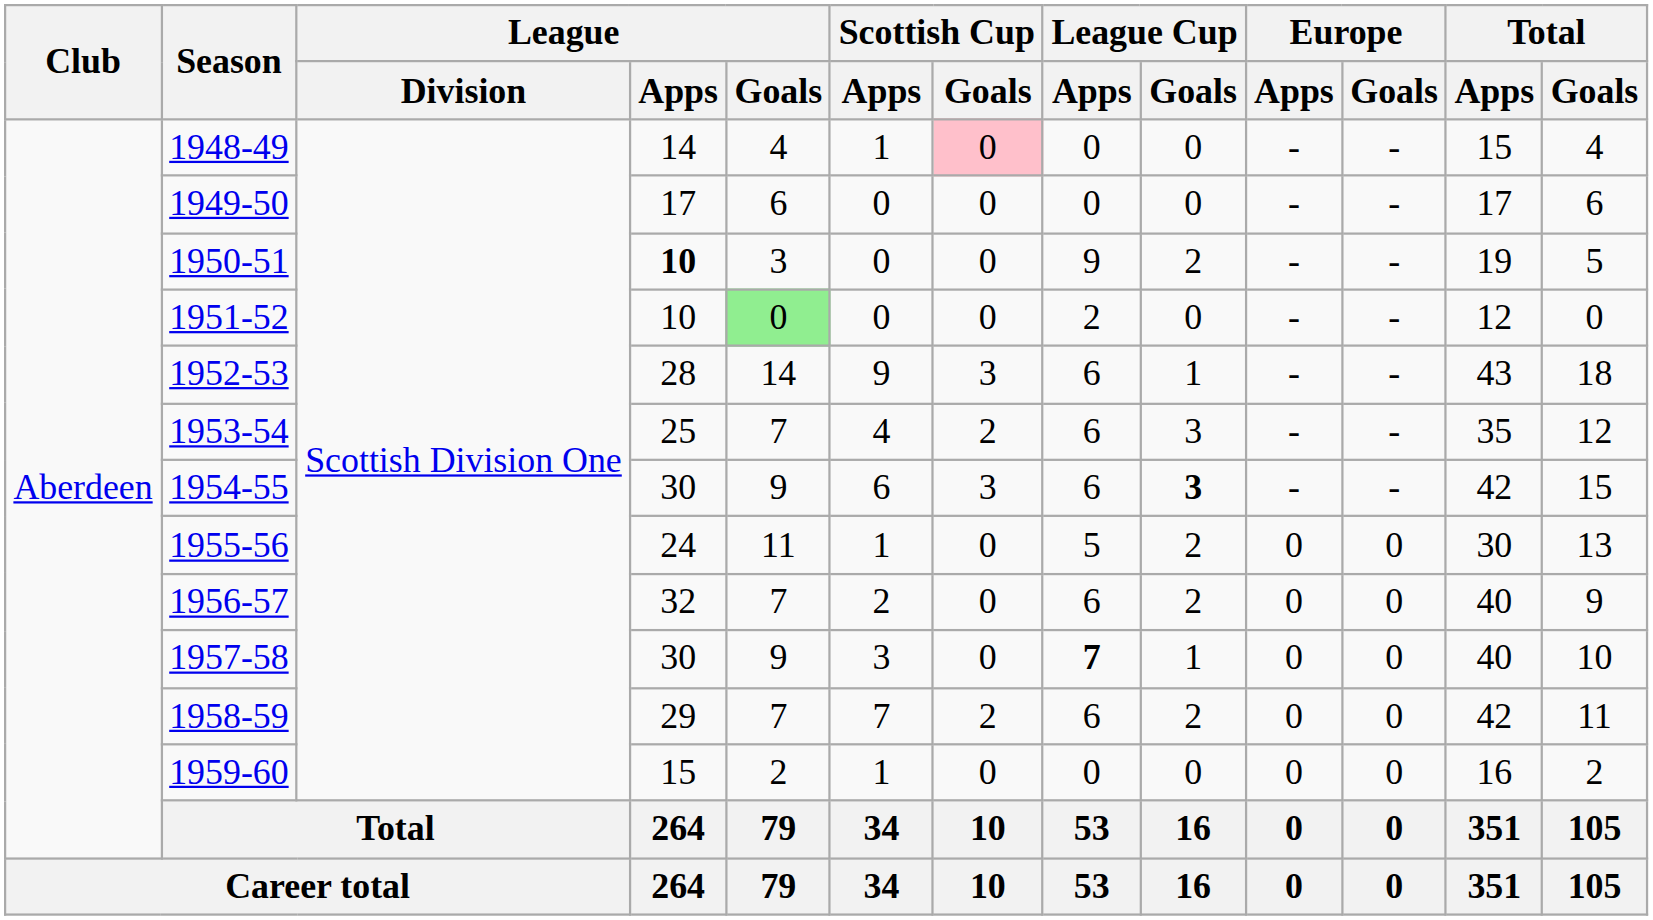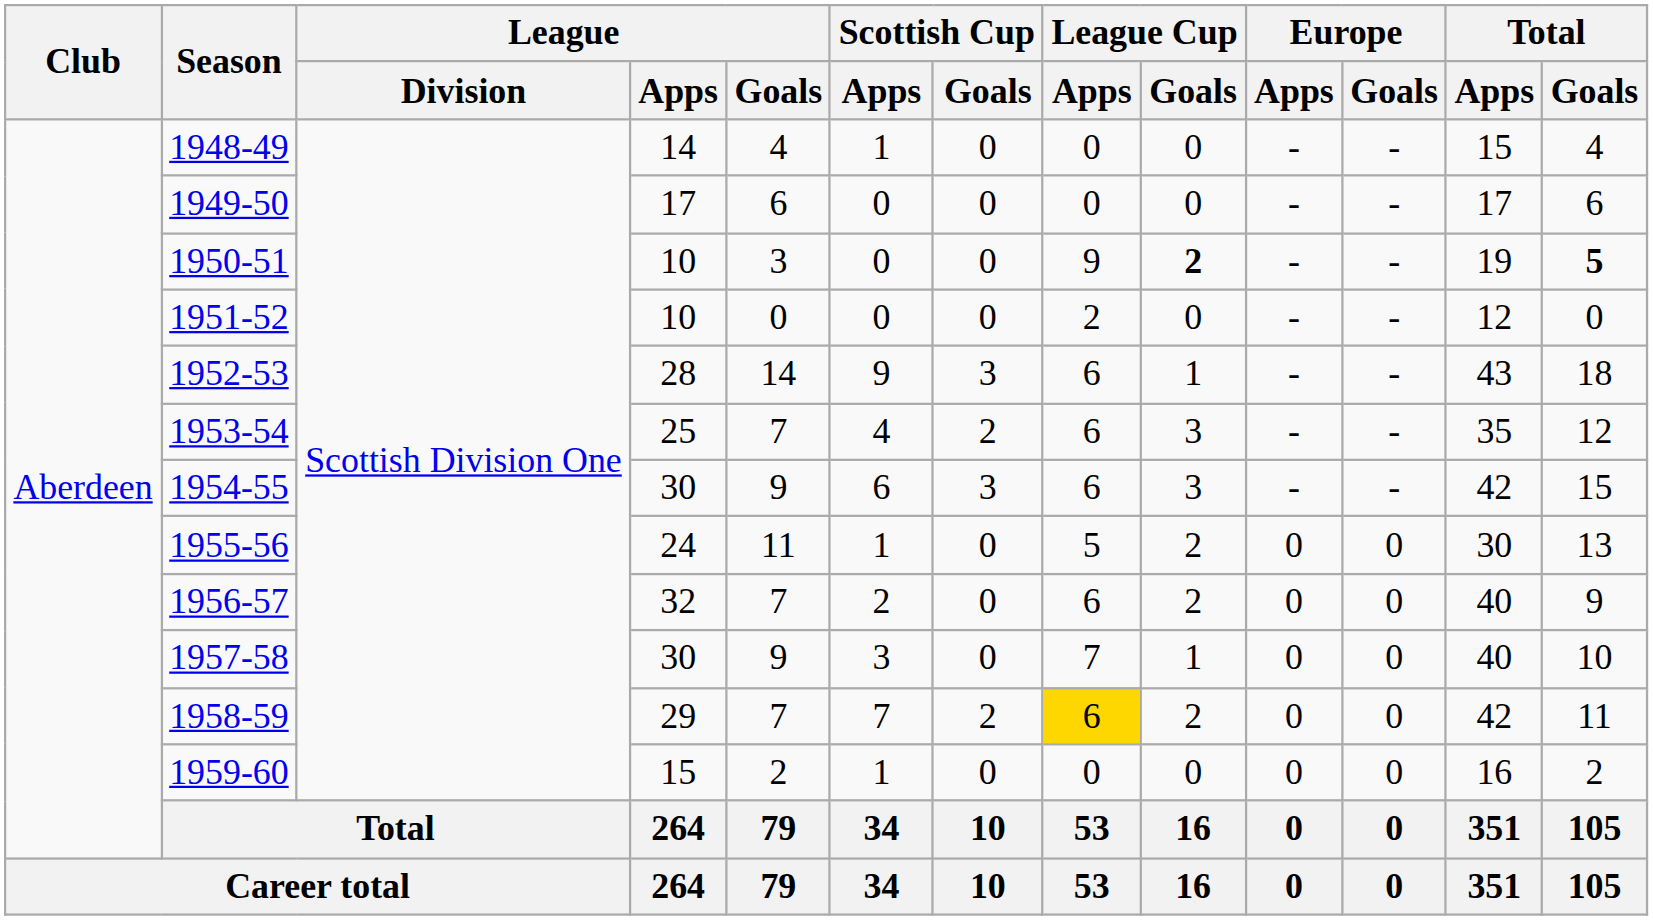(988, 146) pink background -> (988, 146) no background
(678, 260) bold -> (678, 260) normal
(1193, 260) normal -> (1193, 260) bold
(1595, 260) normal -> (1595, 260) bold
(778, 317) lightgreen background -> (778, 317) no background
(1193, 487) bold -> (1193, 487) normal
(1092, 658) bold -> (1092, 658) normal
(1092, 714) no background -> (1092, 714) gold background
